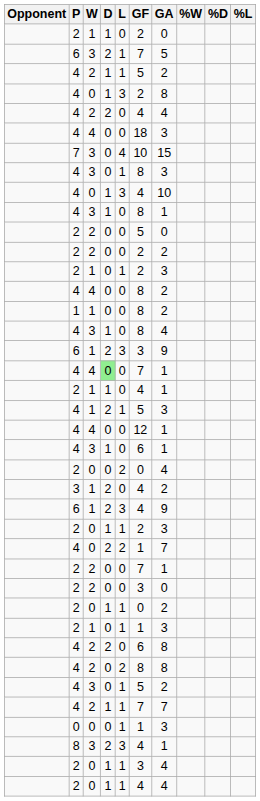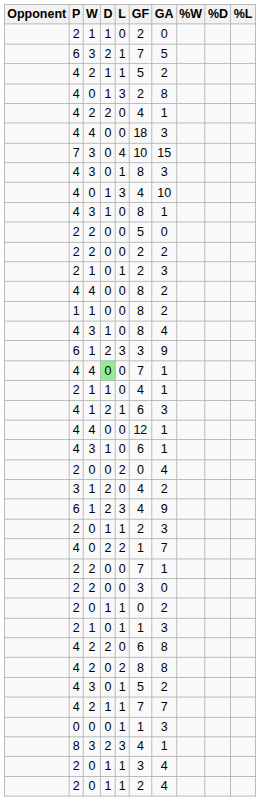(164, 113) 4 -> (164, 113) 1
(140, 410) 5 -> (140, 410) 6
(140, 786) 4 -> (140, 786) 2
